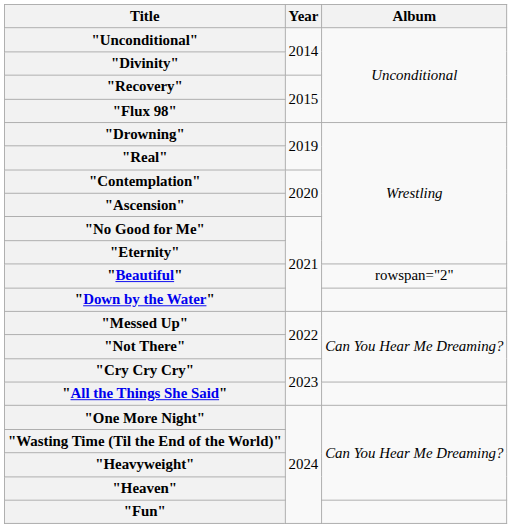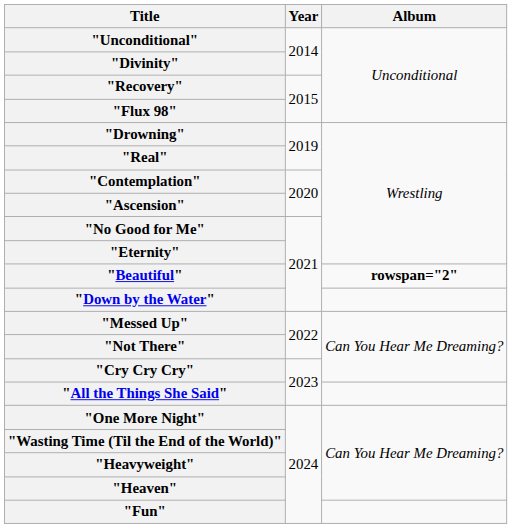(414, 275) normal -> (414, 275) bold
